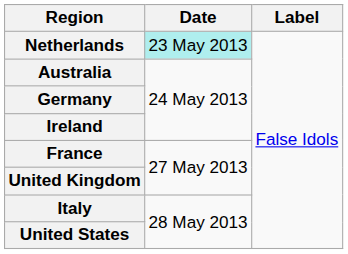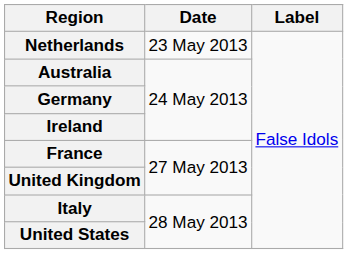(198, 45) paleturquoise background -> (198, 45) no background
